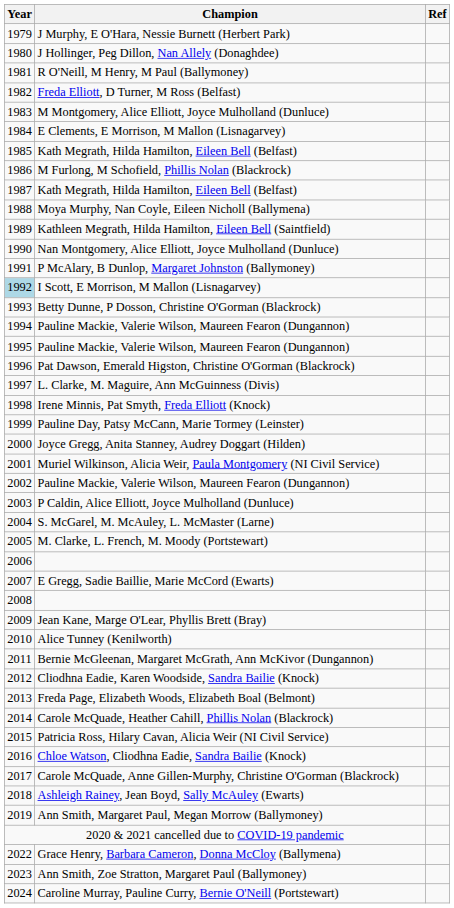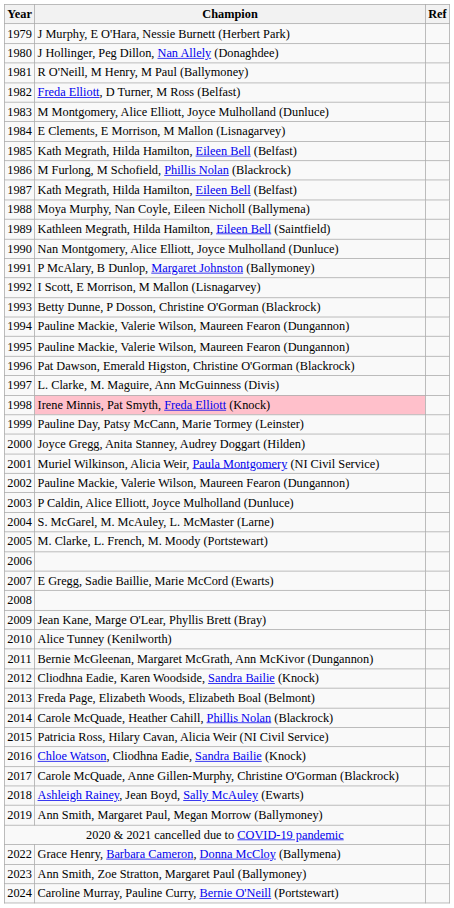(20, 287) lightblue background -> (20, 287) no background
(154, 405) no background -> (154, 405) pink background
